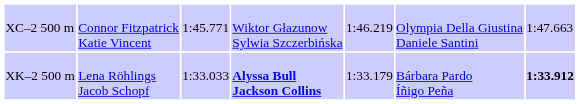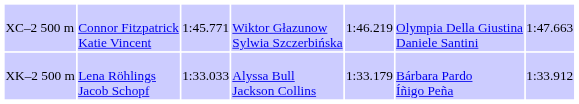(277, 83) bold -> (274, 83) normal
(550, 76) bold -> (550, 76) normal
